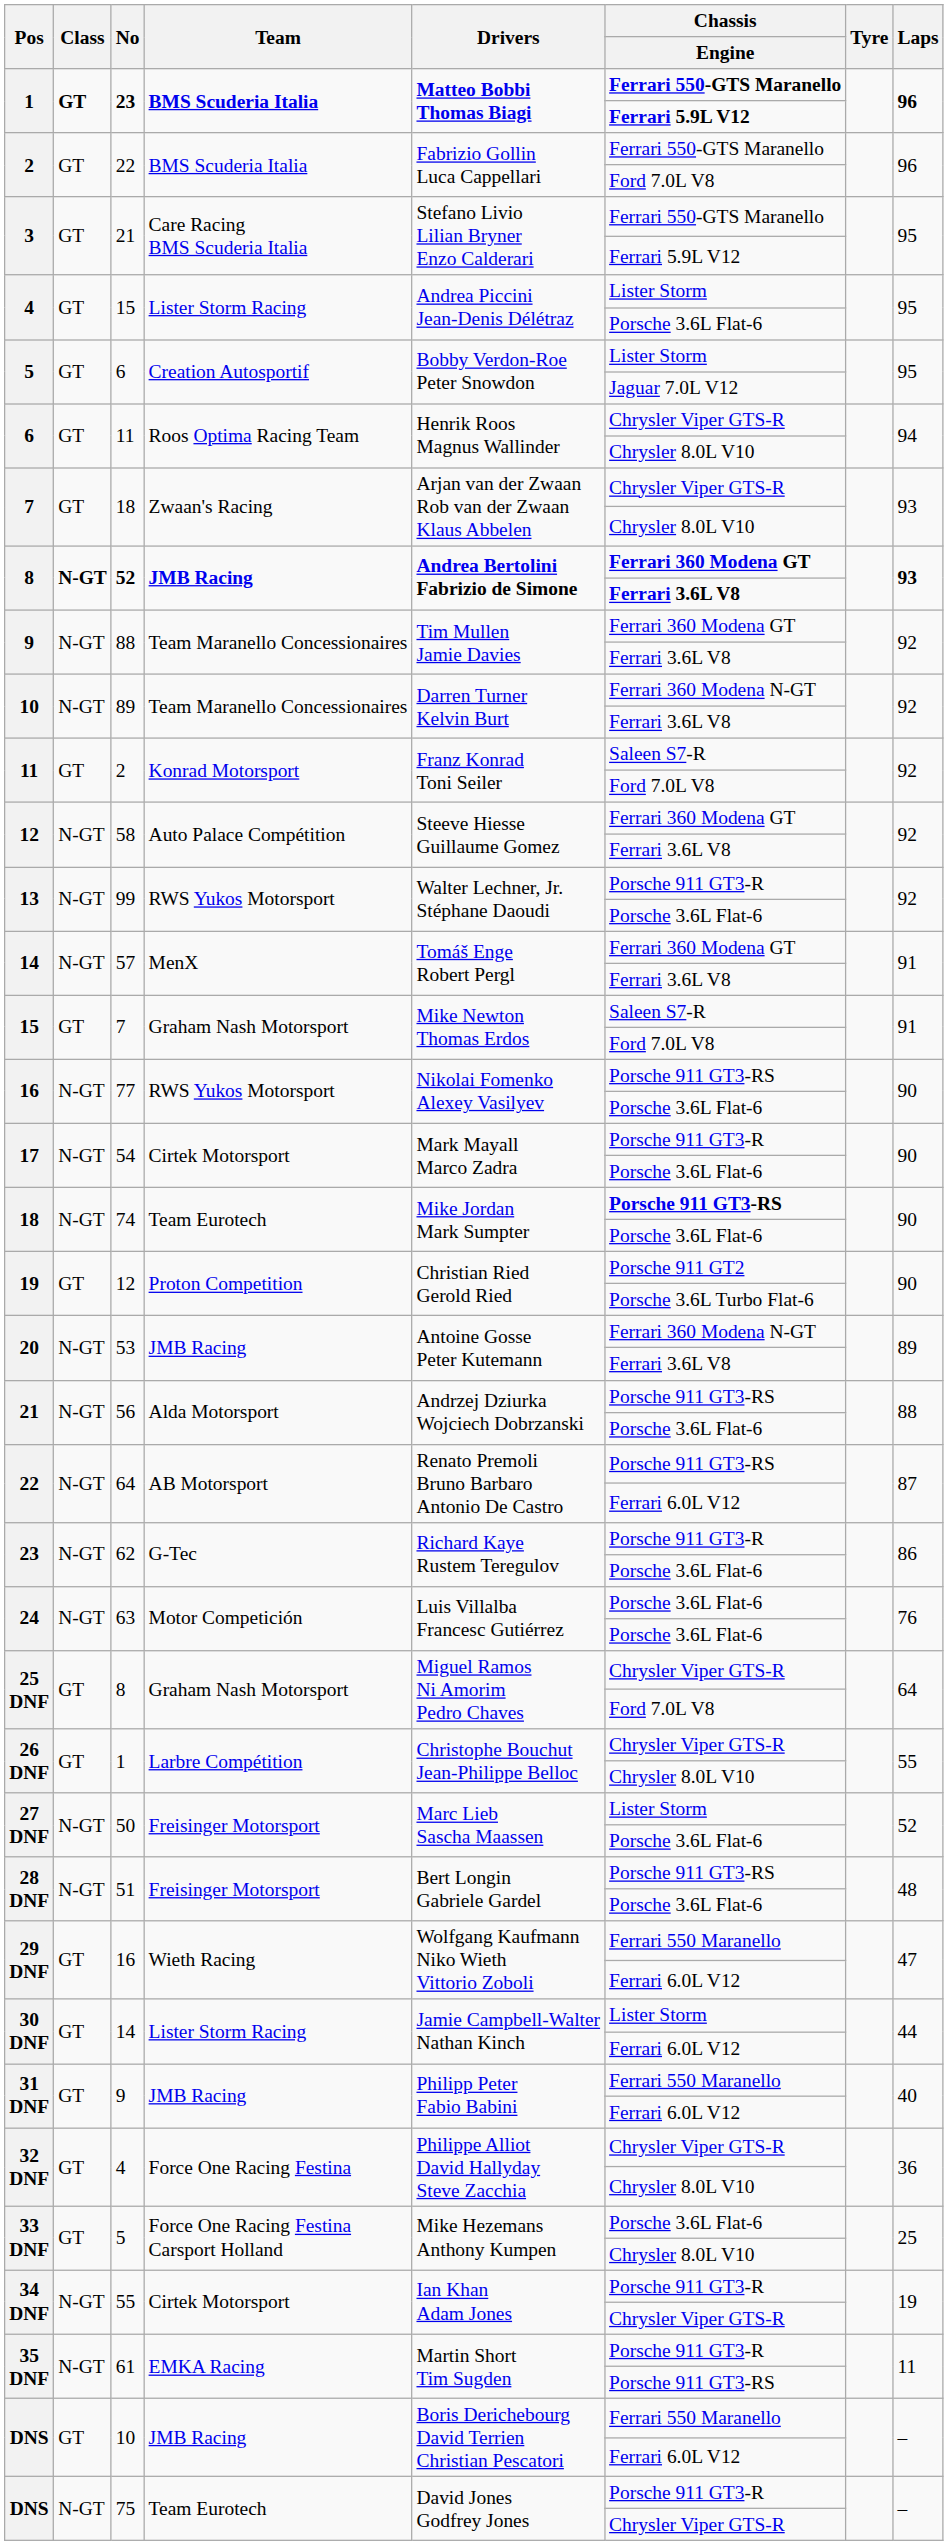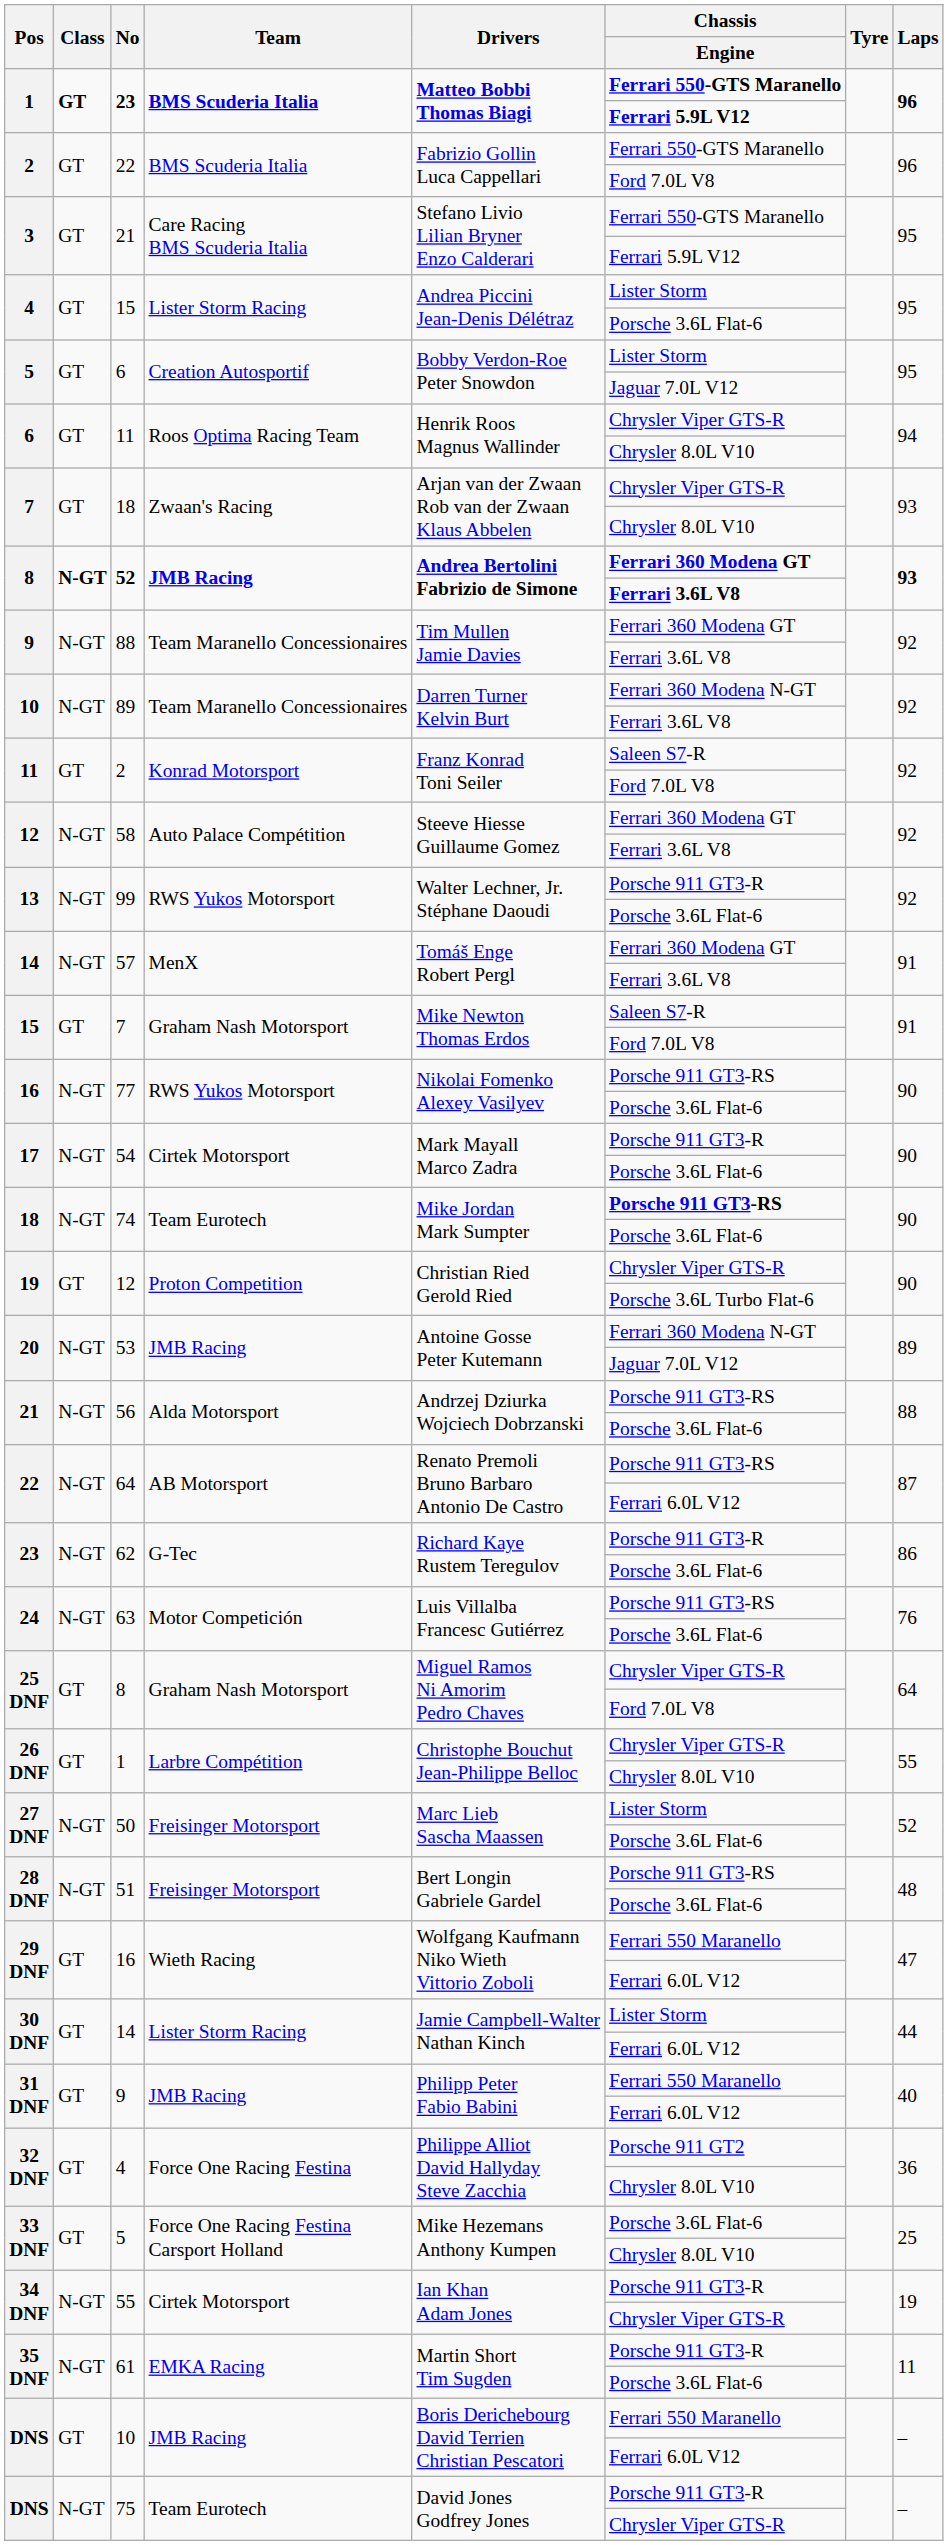(677, 1267) Porsche 911 GT2 -> (697, 1267) Chrysler Viper GTS-R
(670, 1364) Ferrari 3.6L V8 -> (674, 1364) Jaguar 7.0L V12
(686, 1602) Porsche 3.6L Flat-6 -> (692, 1602) Porsche 911 GT3-RS
(697, 2147) Chrysler Viper GTS-R -> (677, 2147) Porsche 911 GT2
(692, 2382) Porsche 911 GT3-RS -> (686, 2382) Porsche 3.6L Flat-6
